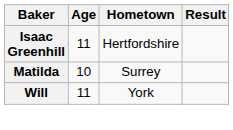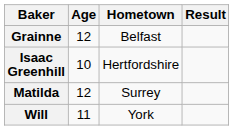+ row: (36, 36)
(84, 43) 11 -> (84, 64) 10
(84, 72) 10 -> (84, 93) 12
